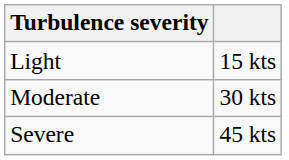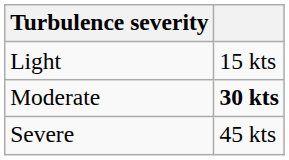(248, 97) normal -> (249, 97) bold
